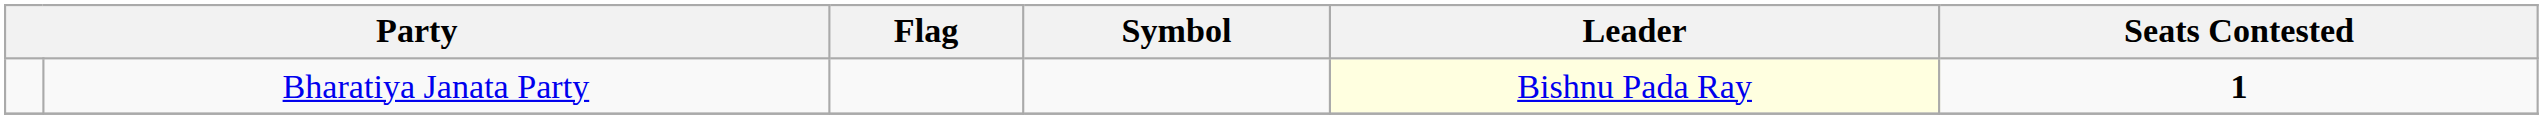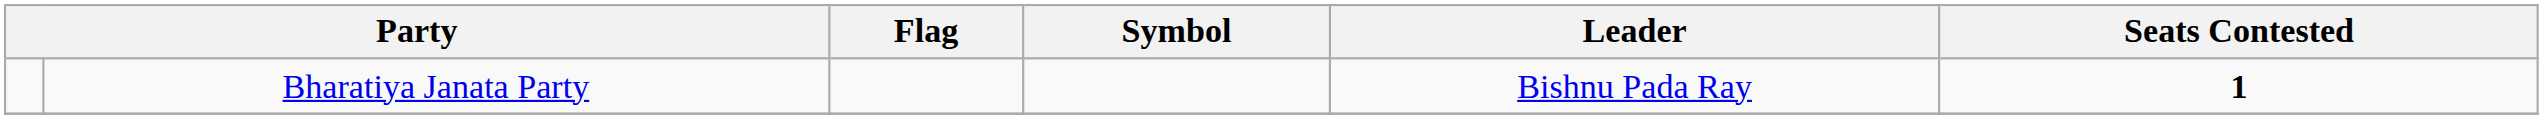(1635, 85) lightyellow background -> (1635, 85) no background
